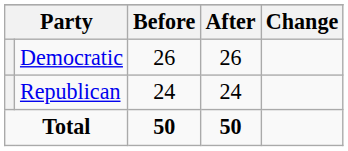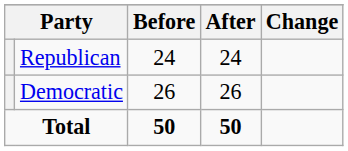rows swapped: (71, 57) <-> (70, 92)
